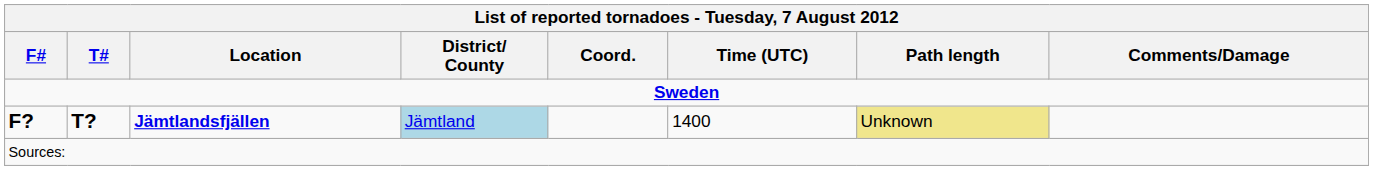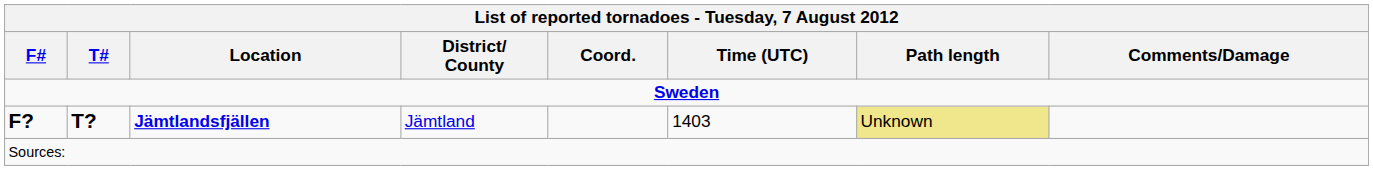(440, 122) lightblue background -> (440, 122) no background
(691, 122) 1400 -> (691, 122) 1403
